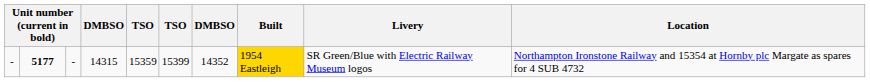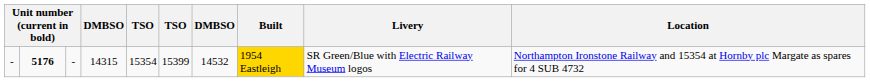(43, 61) 5177 -> (43, 61) 5176
(143, 61) 15359 -> (143, 61) 15354
(215, 61) 14352 -> (215, 61) 14532
